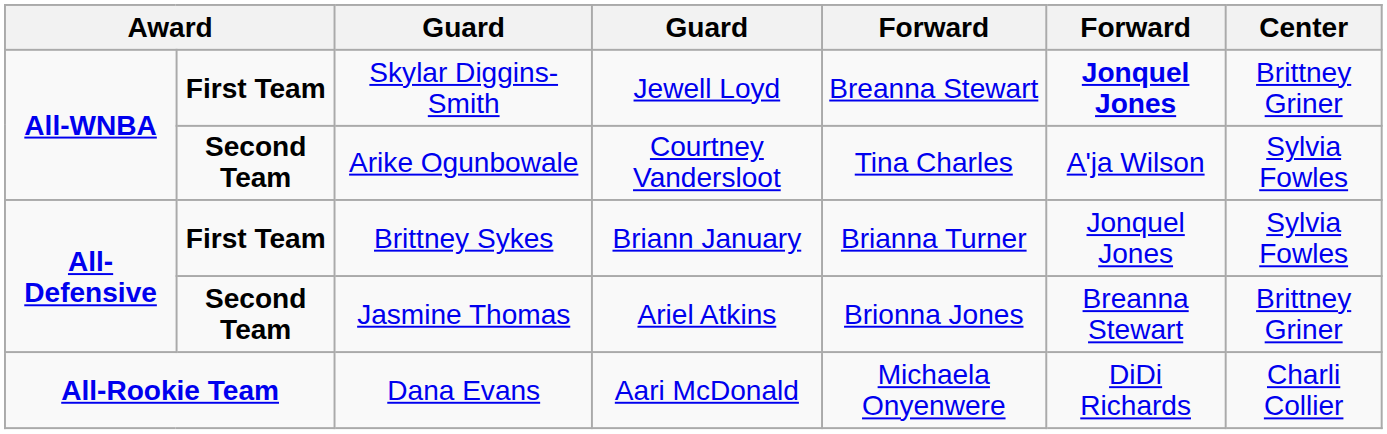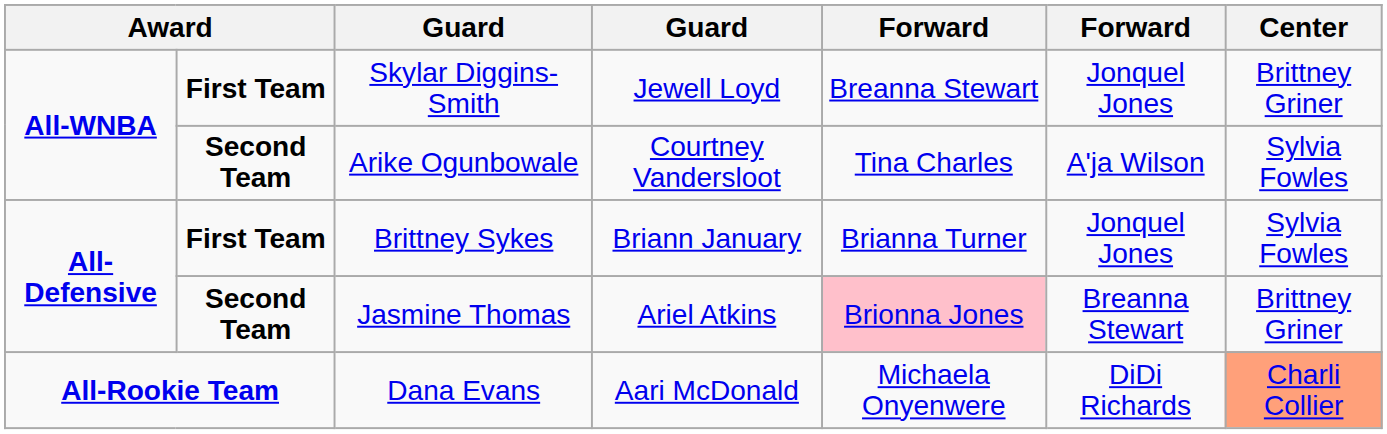(1136, 88) bold -> (1136, 88) normal
(934, 314) no background -> (934, 314) pink background
(1304, 390) no background -> (1304, 390) lightsalmon background
